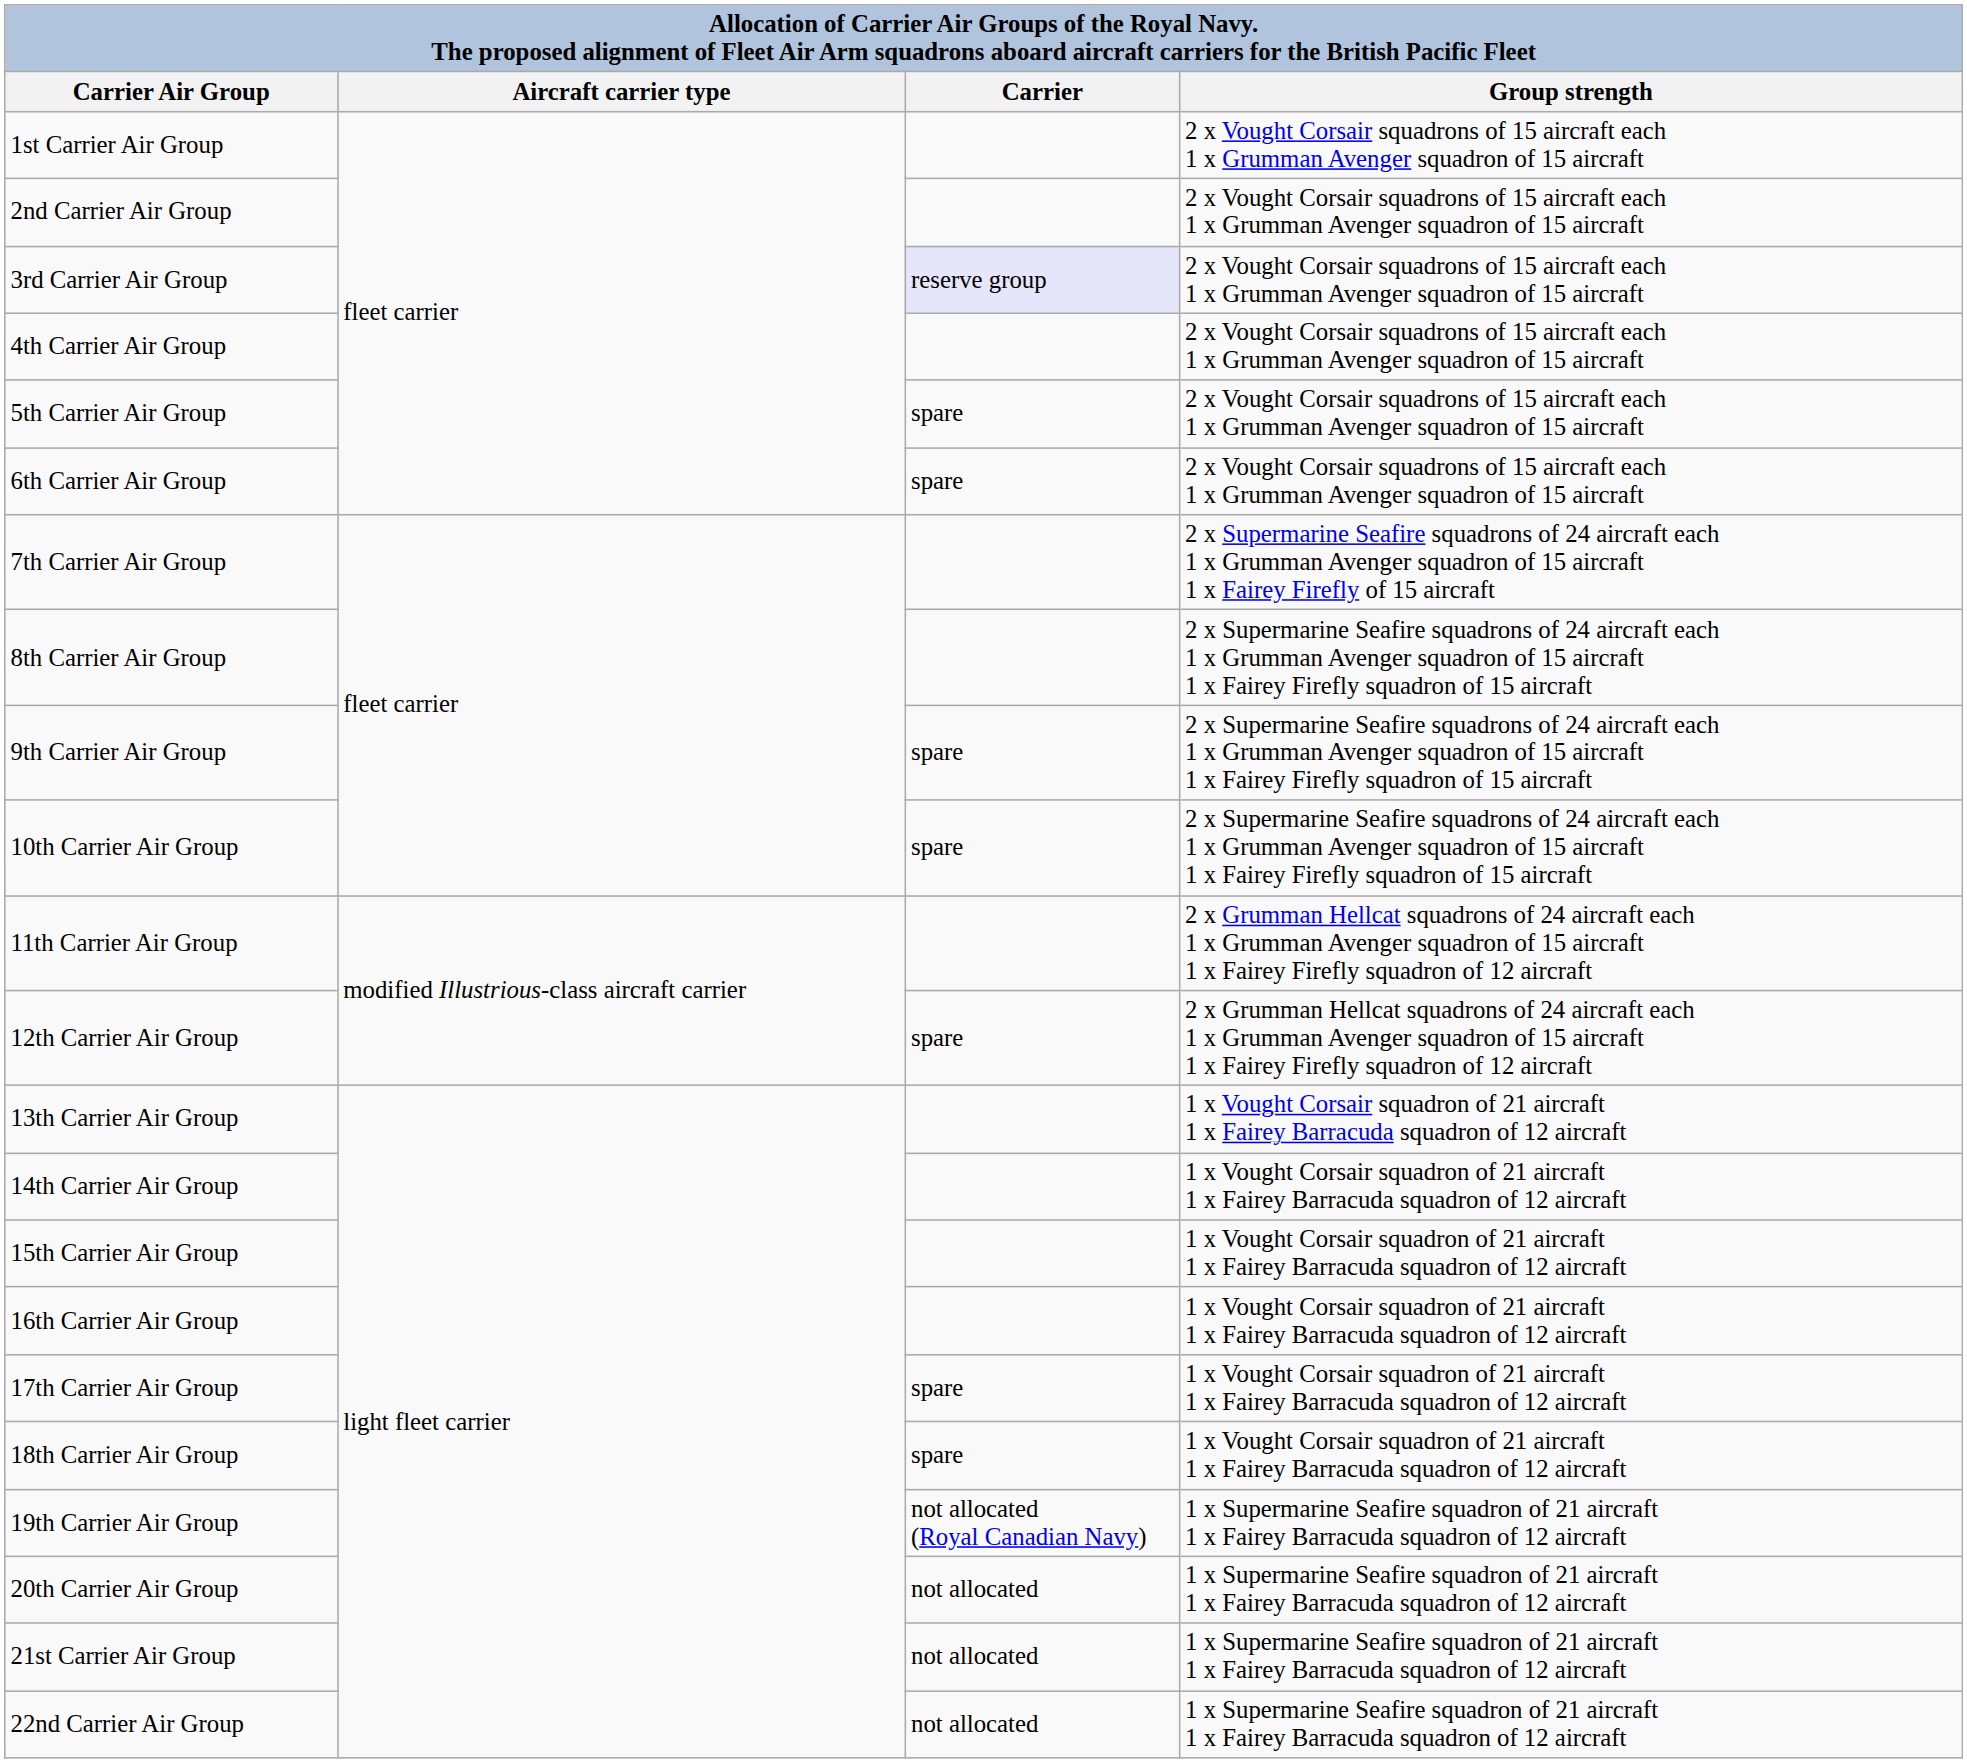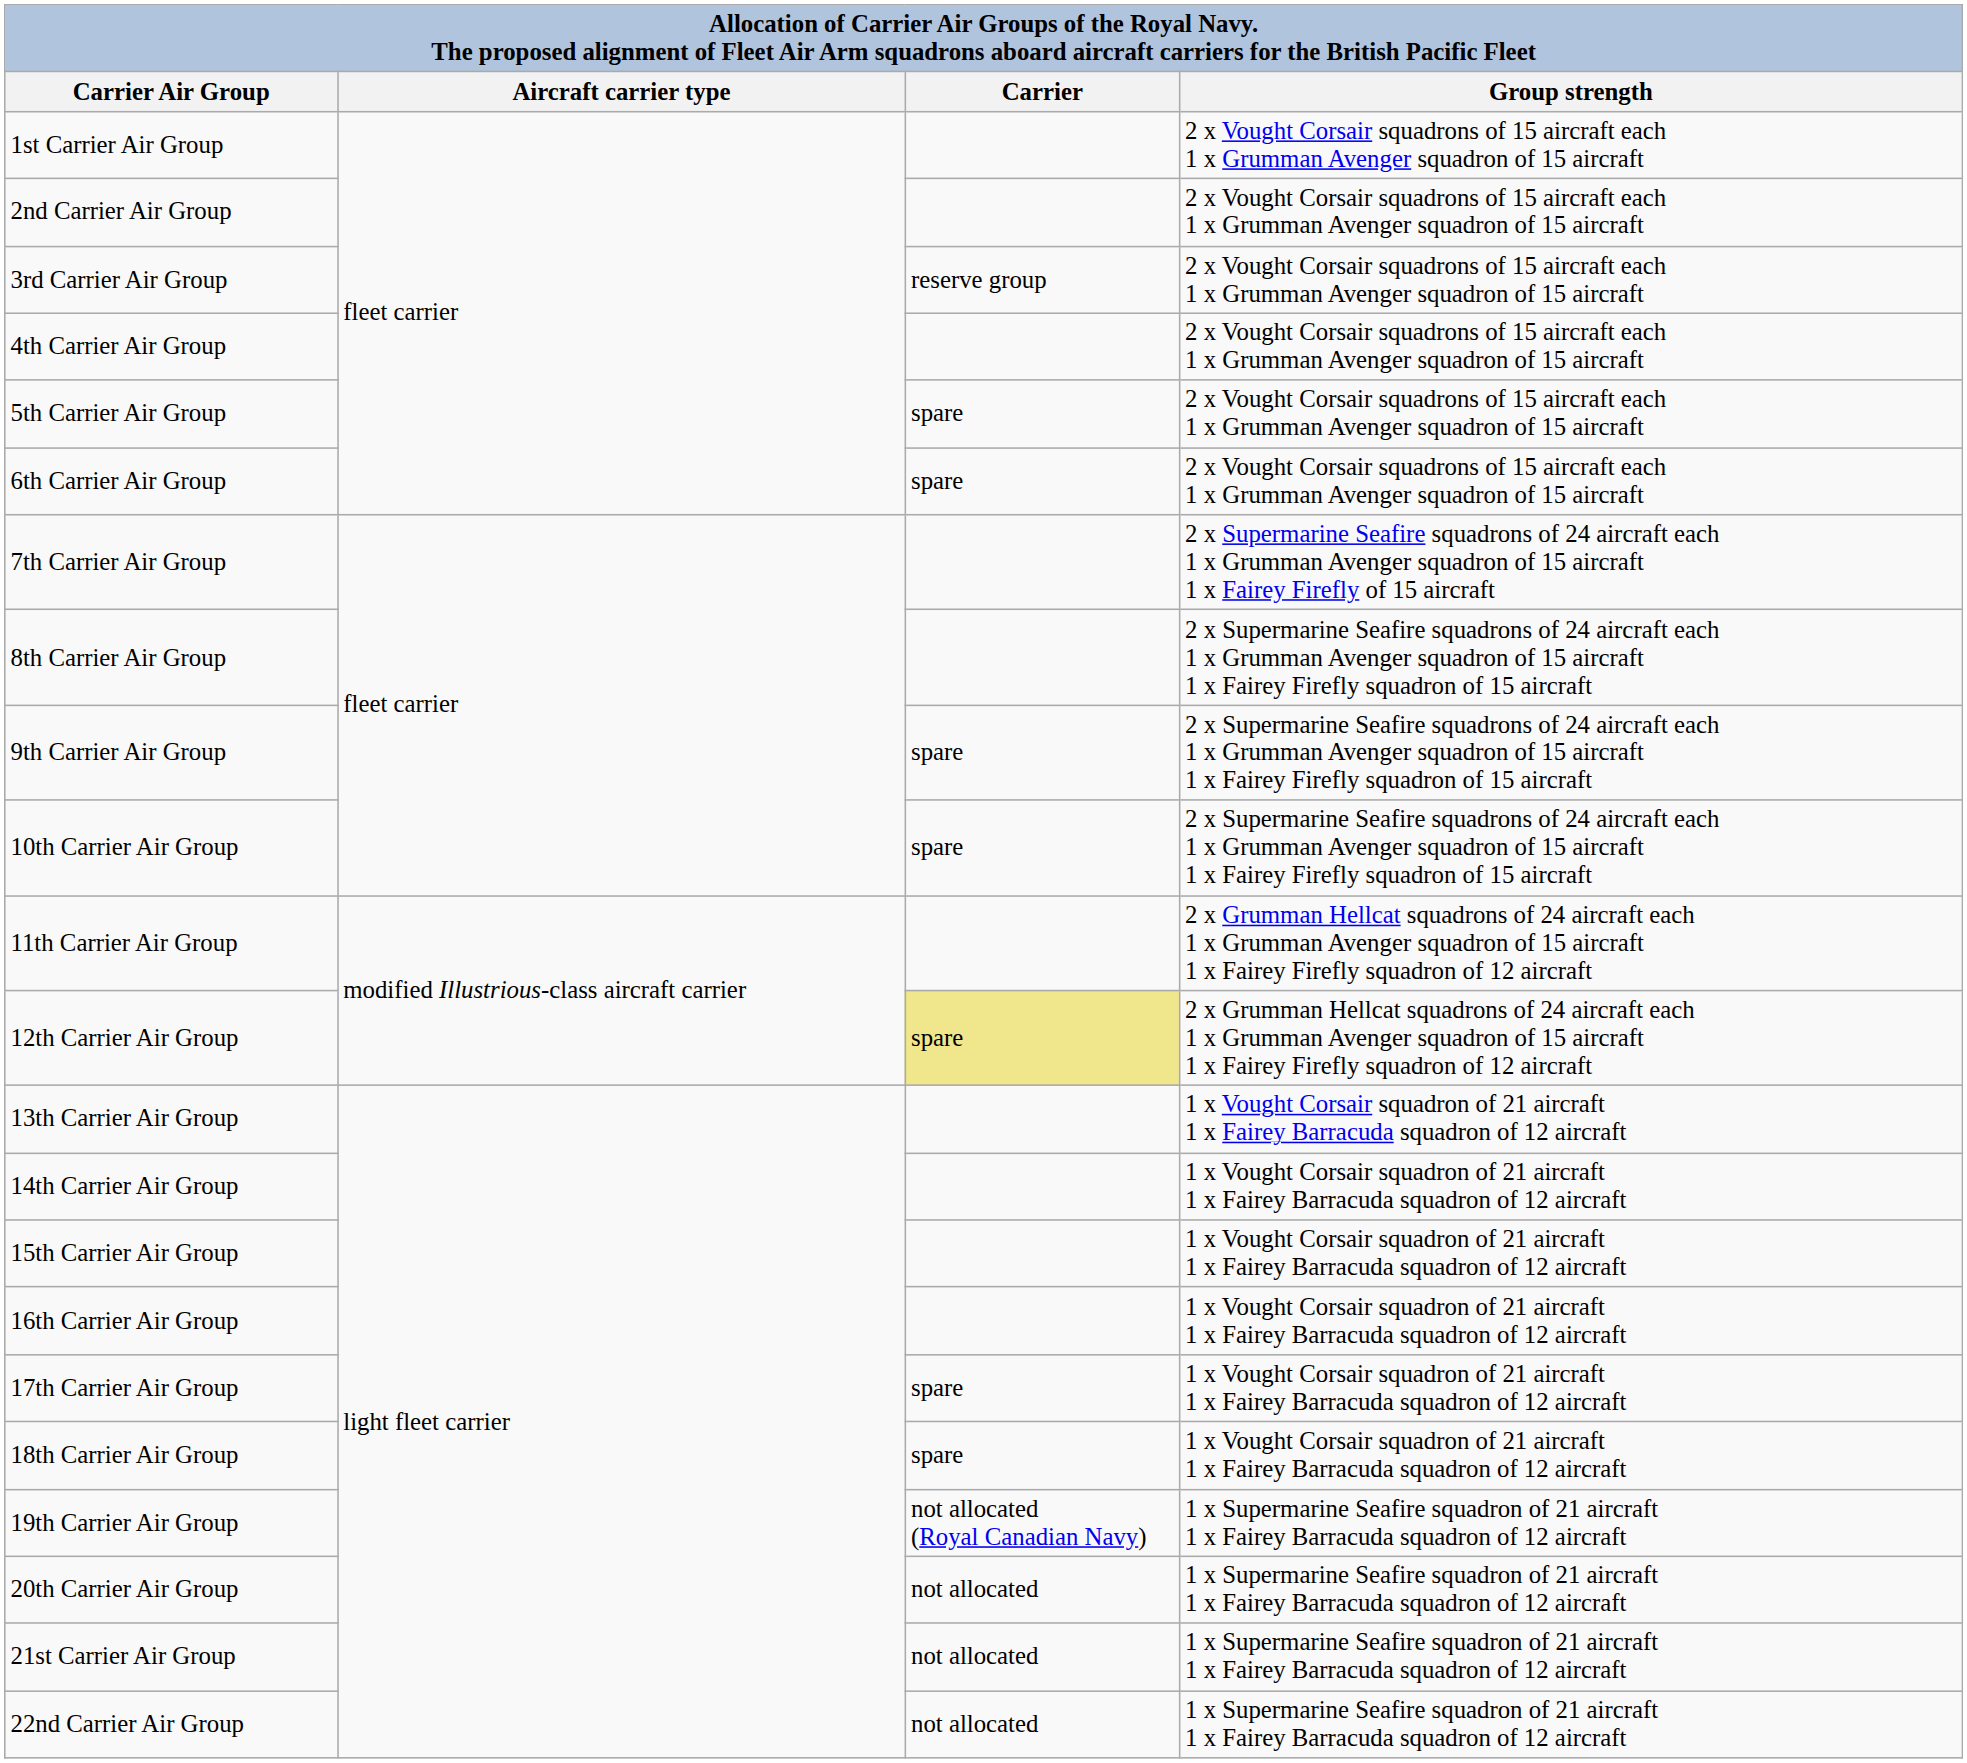(979, 279) lavender background -> (979, 279) no background
(937, 1037) no background -> (937, 1037) khaki background
